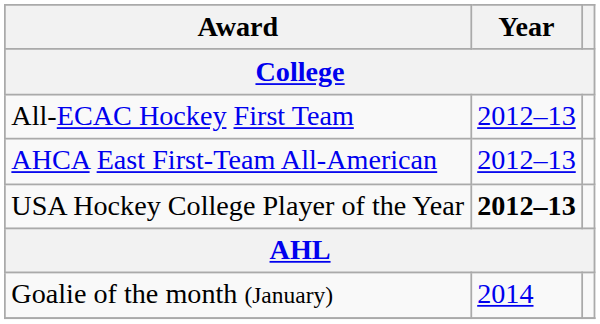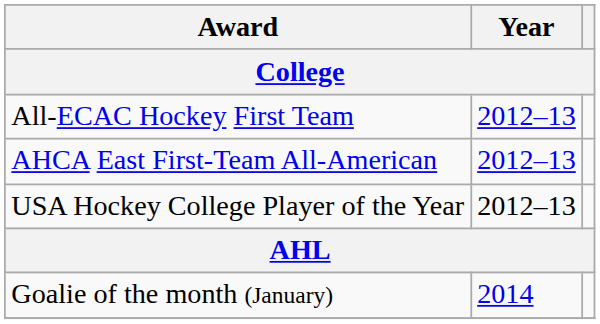(526, 205) bold -> (526, 205) normal
